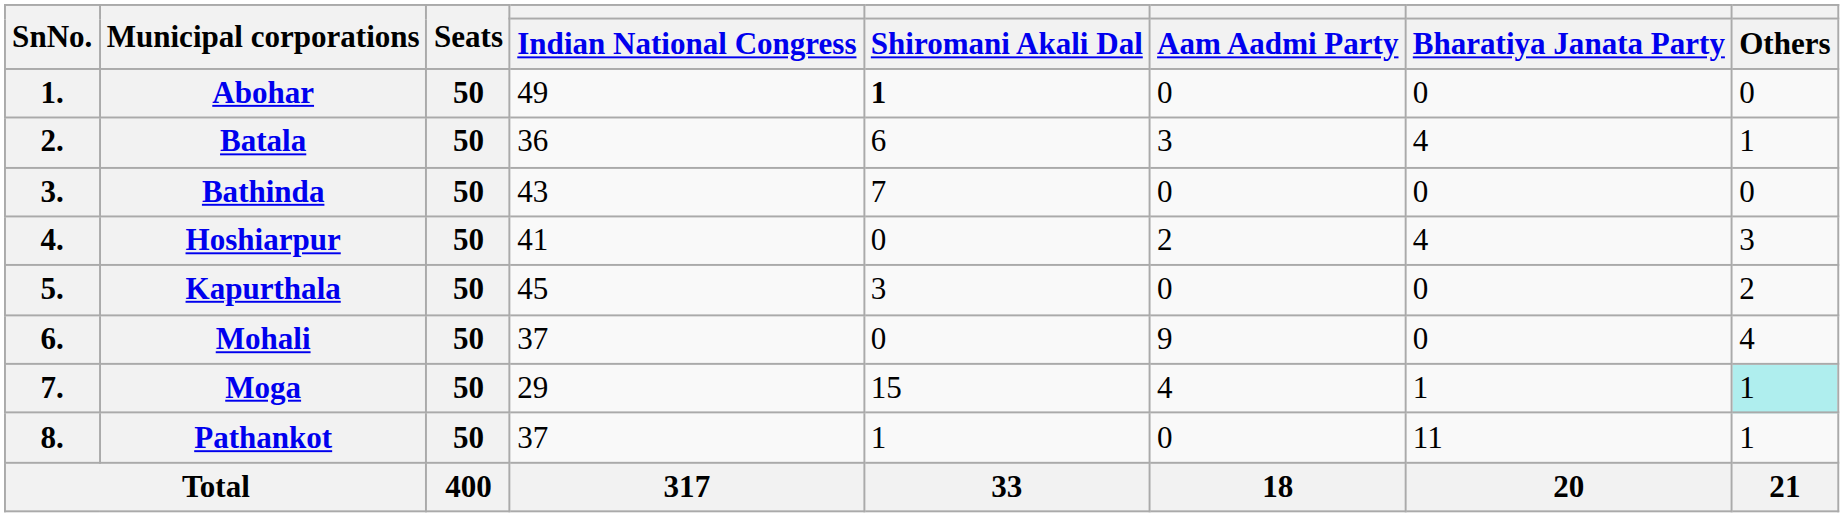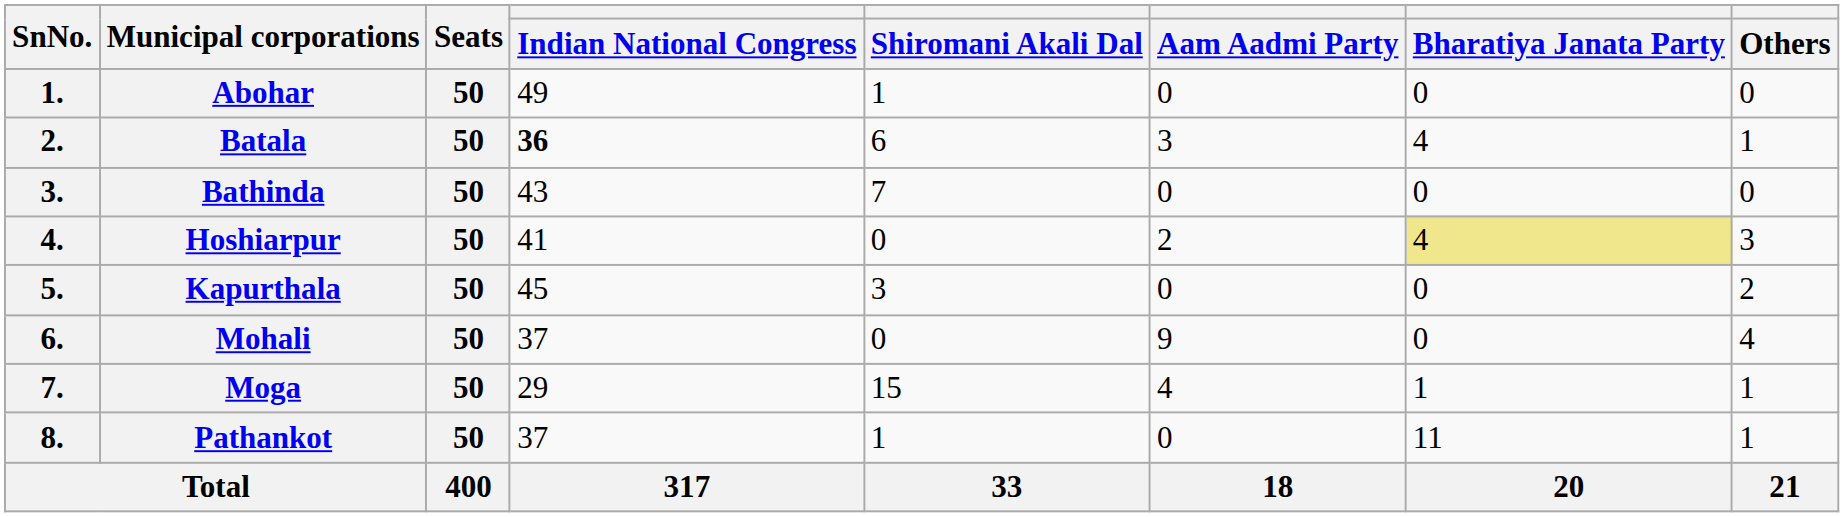(879, 92) bold -> (879, 92) normal
(533, 141) normal -> (533, 141) bold
(1421, 240) no background -> (1421, 240) khaki background
(1747, 388) paleturquoise background -> (1747, 388) no background
